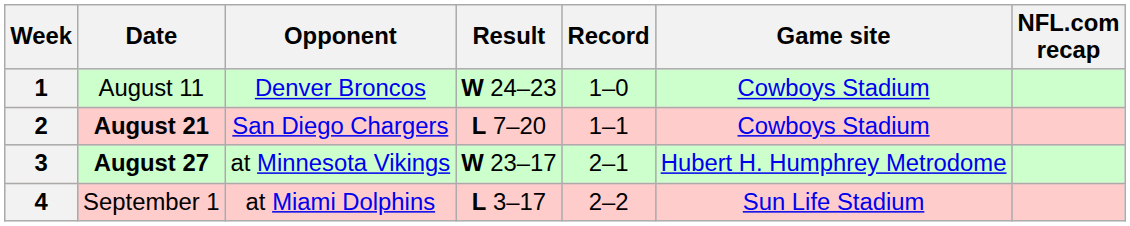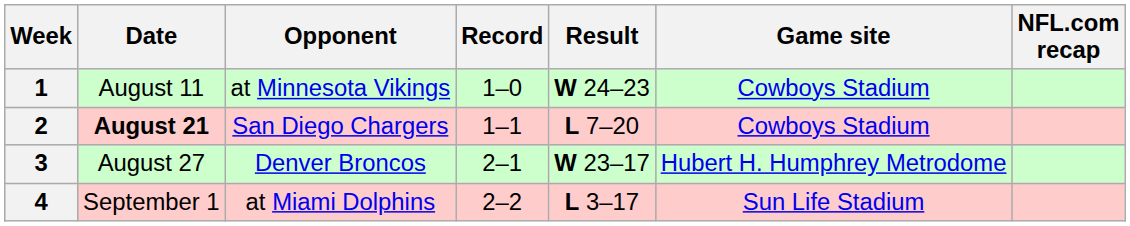columns swapped: (509, 36) <-> (609, 36)
(340, 88) Denver Broncos -> (340, 88) at Minnesota Vikings
(151, 163) bold -> (151, 163) normal
(340, 163) at Minnesota Vikings -> (340, 163) Denver Broncos
